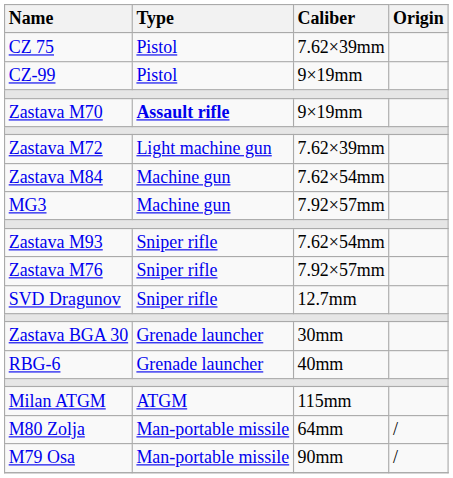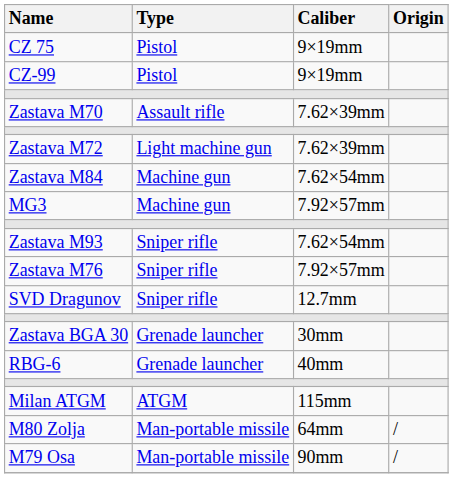(341, 47) 7.62×39mm -> (330, 47) 9×19mm
(183, 112) bold -> (180, 112) normal
(330, 112) 9×19mm -> (341, 112) 7.62×39mm
